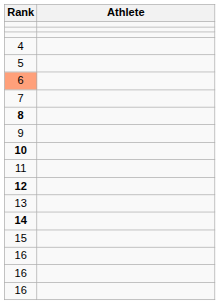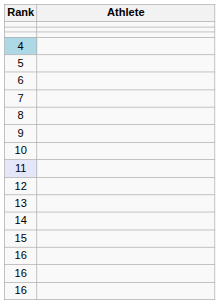(21, 46) no background -> (21, 46) lightblue background
(21, 81) lightsalmon background -> (21, 81) no background
(21, 116) bold -> (21, 116) normal
(21, 151) bold -> (21, 151) normal
(21, 168) no background -> (21, 168) lavender background
(21, 186) bold -> (21, 186) normal
(21, 221) bold -> (21, 221) normal
